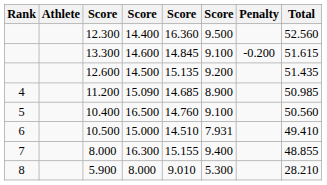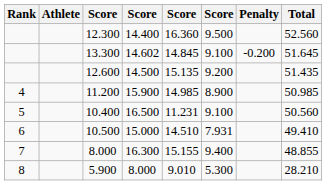(142, 53) 14.600 -> (142, 53) 14.602
(302, 53) 51.615 -> (302, 53) 51.645
(142, 92) 15.090 -> (142, 92) 15.900
(182, 92) 14.685 -> (182, 92) 14.985
(182, 111) 14.760 -> (182, 111) 11.231
